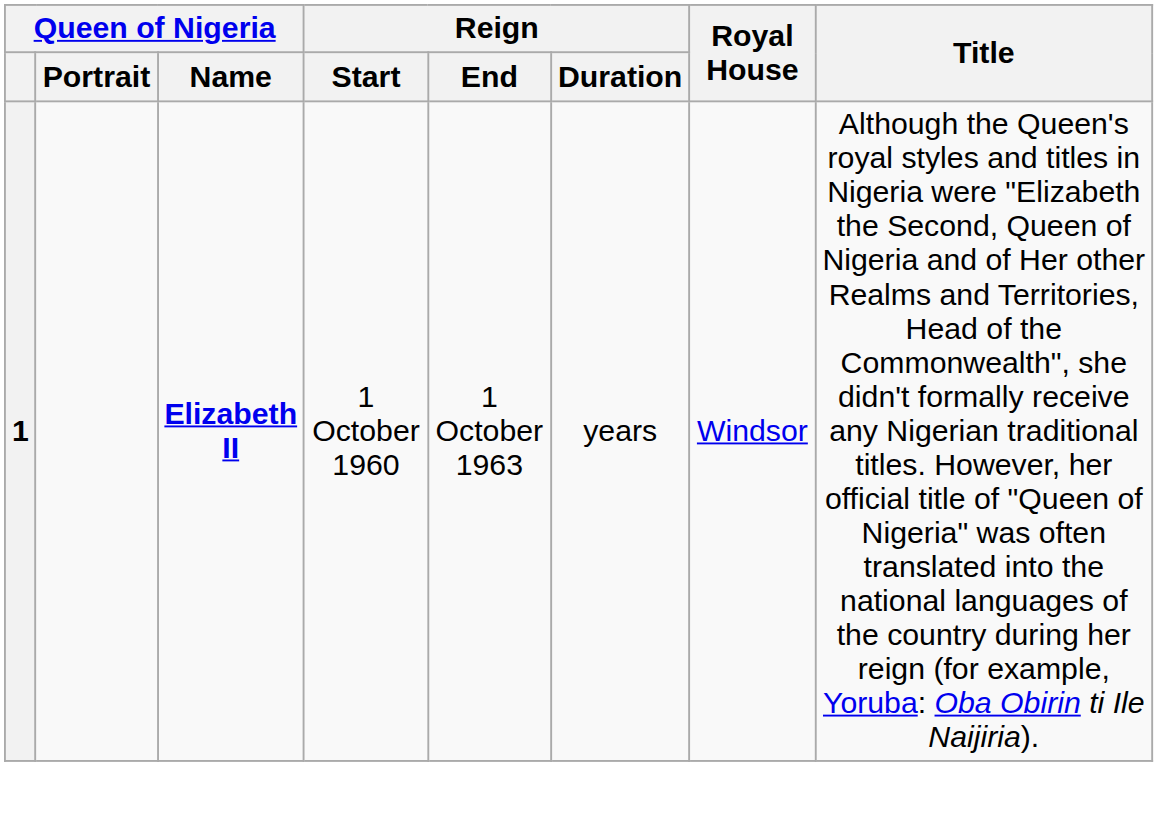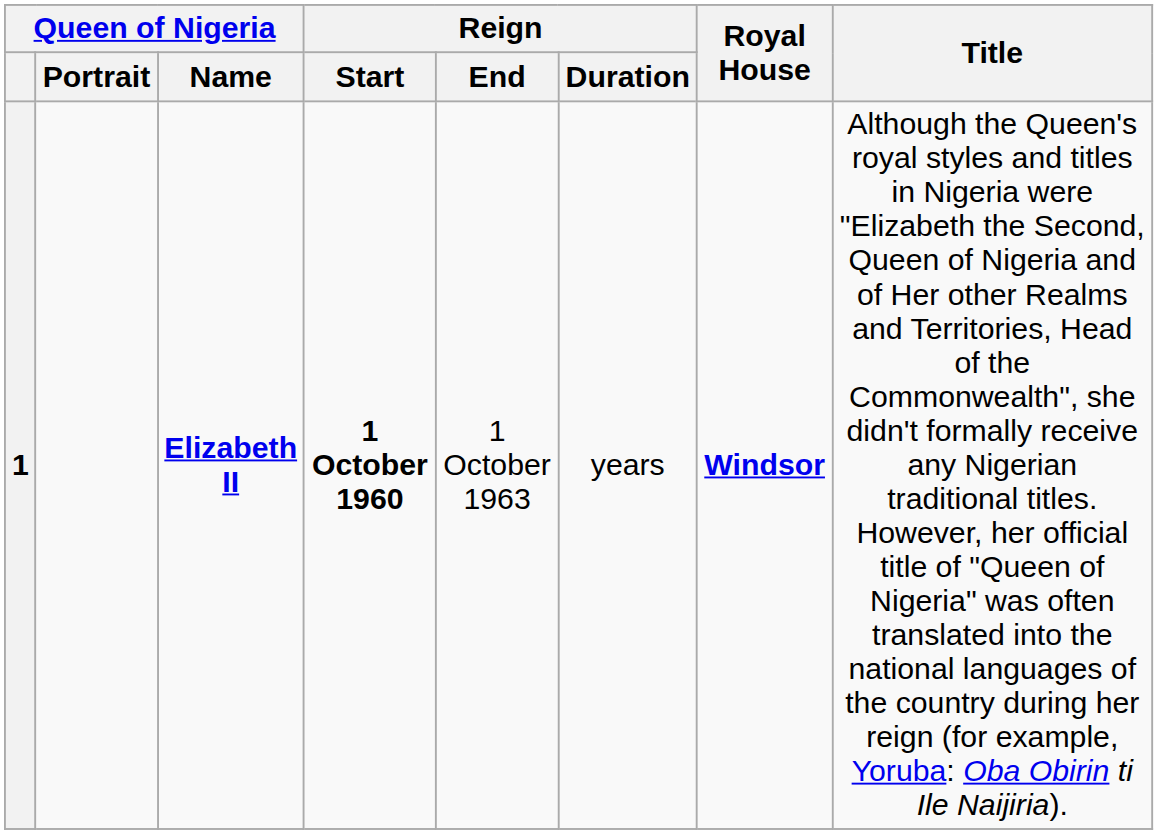(366, 430) normal -> (370, 464) bold
(752, 430) normal -> (765, 464) bold
